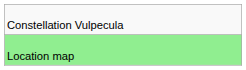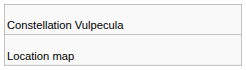(41, 56) lightgreen background -> (41, 56) no background
